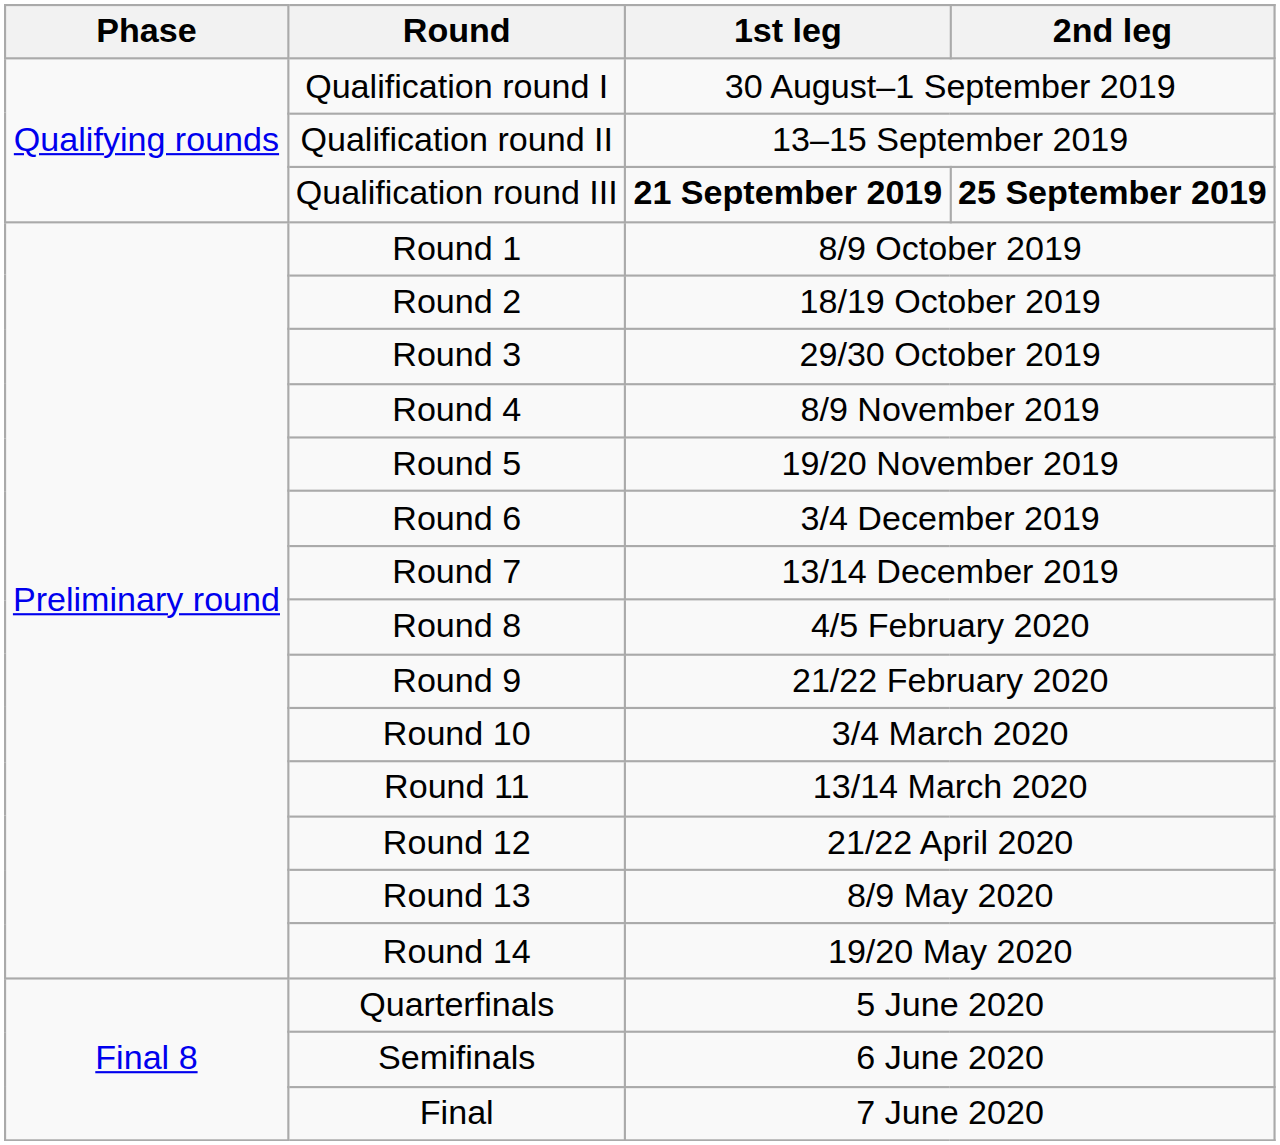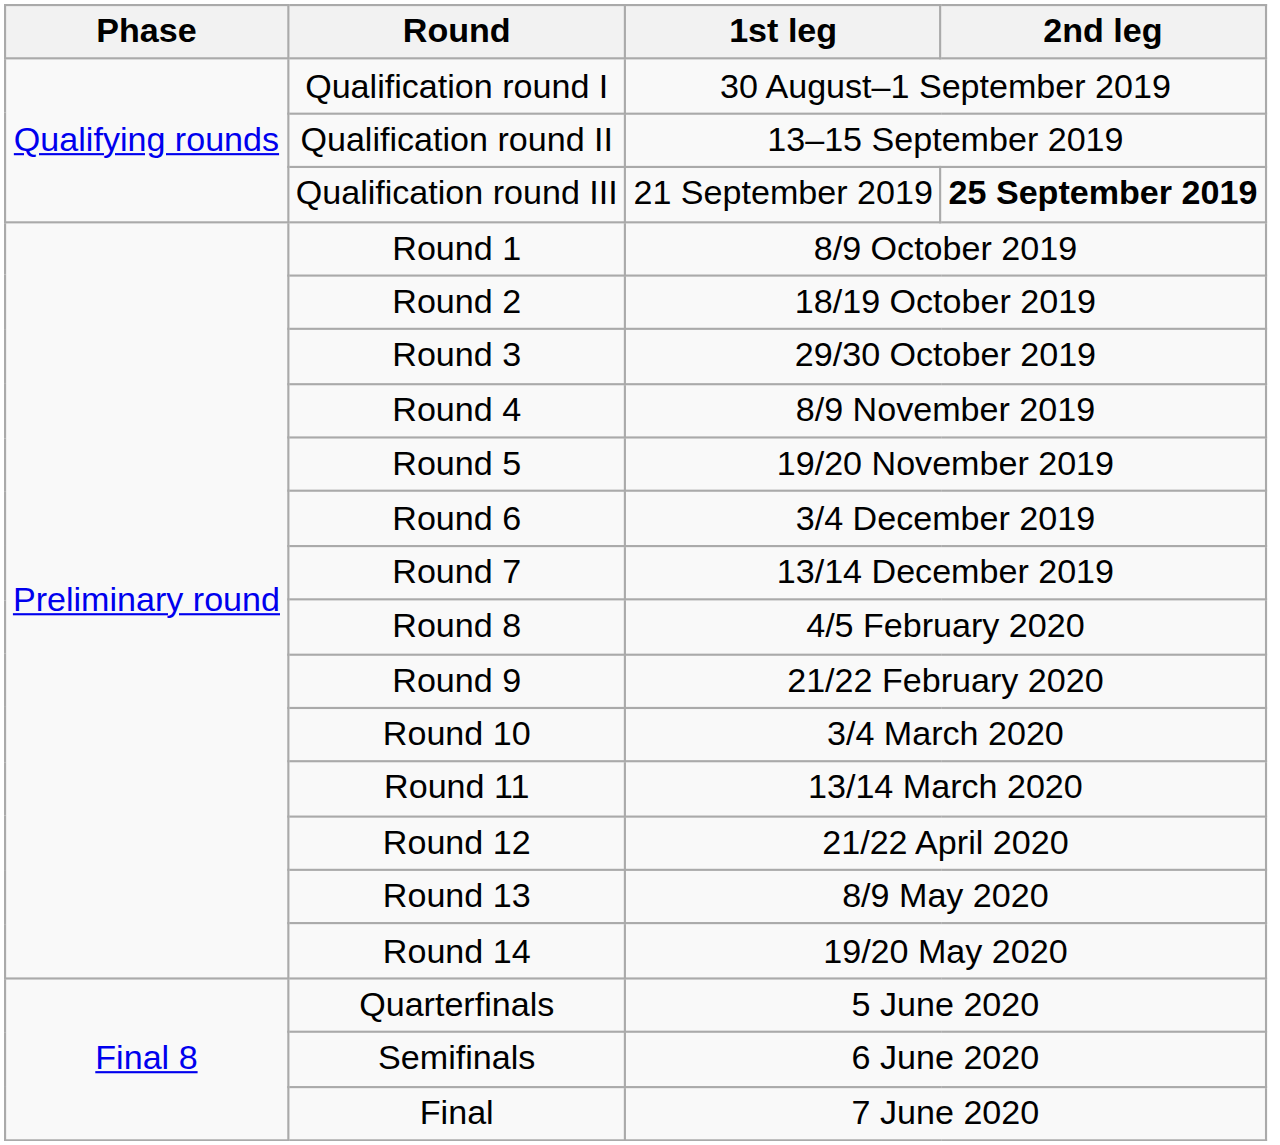(788, 193) bold -> (783, 193) normal
